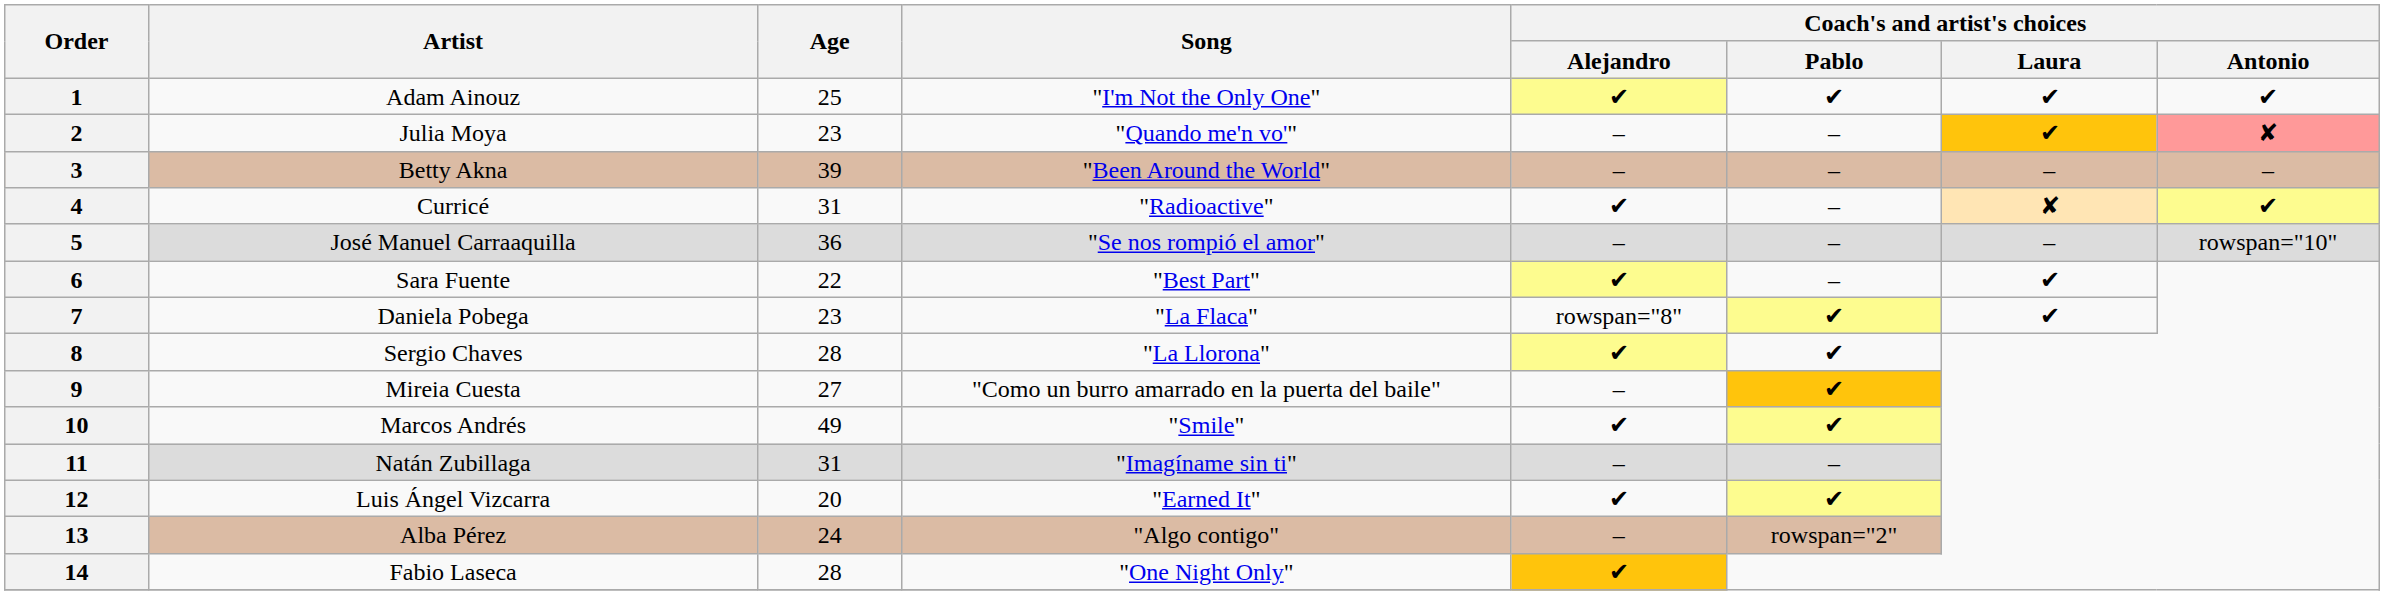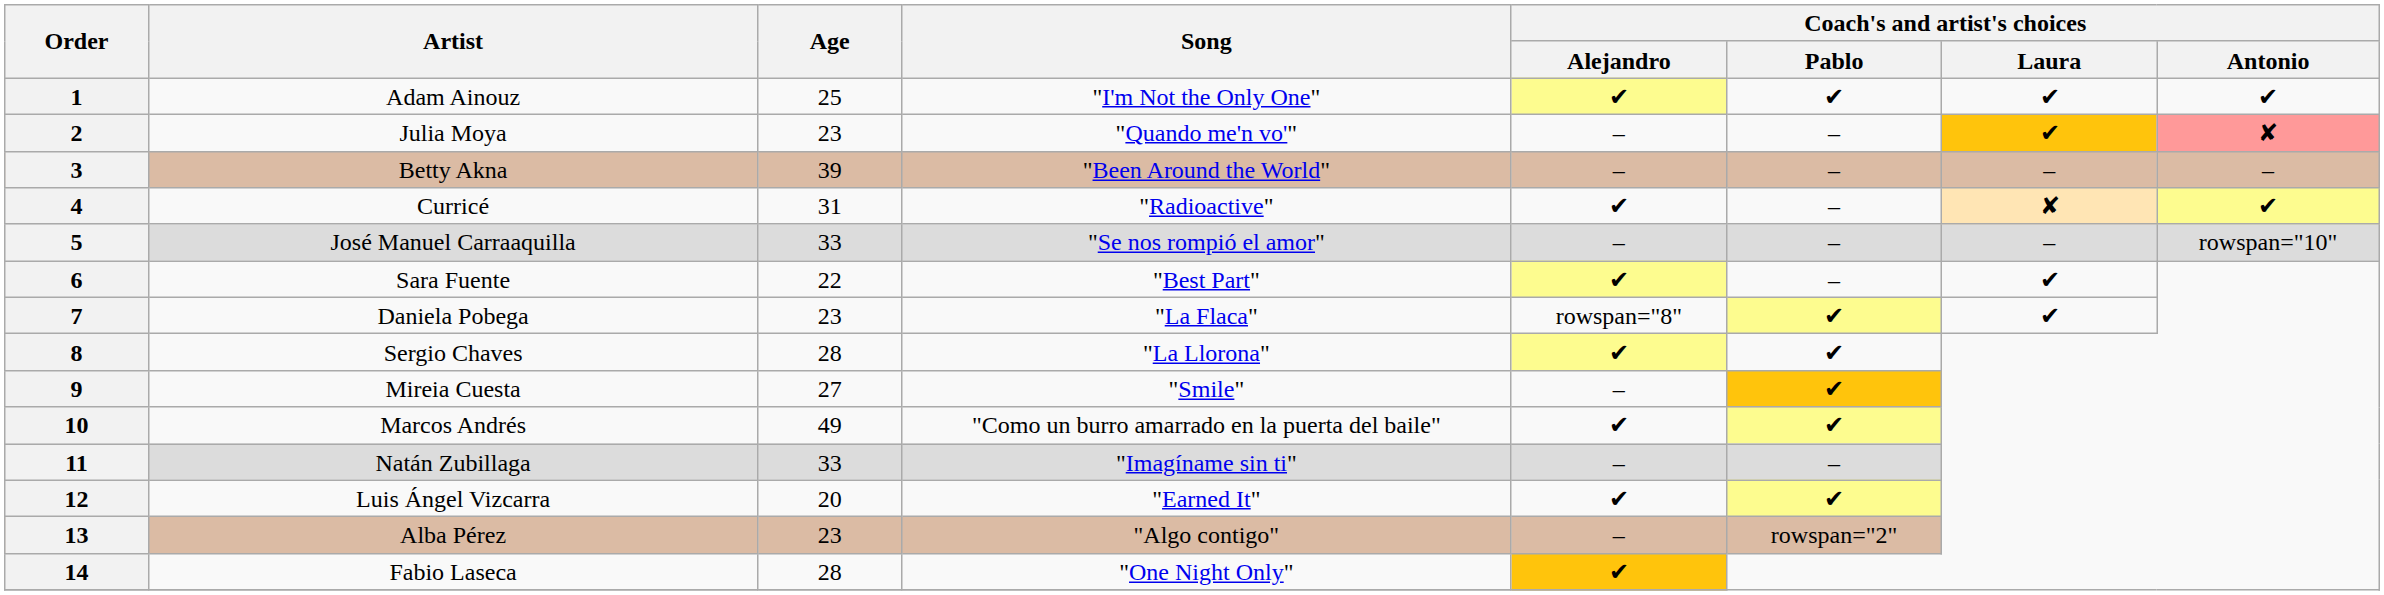(830, 242) 36 -> (830, 242) 33
(1206, 389) "Como un burro amarrado en la puerta del baile" -> (1206, 389) "Smile"
(1206, 425) "Smile" -> (1206, 425) "Como un burro amarrado en la puerta del baile"
(830, 462) 31 -> (830, 462) 33
(830, 535) 24 -> (830, 535) 23
